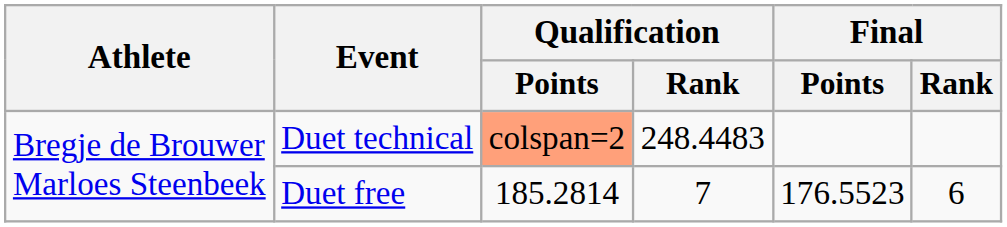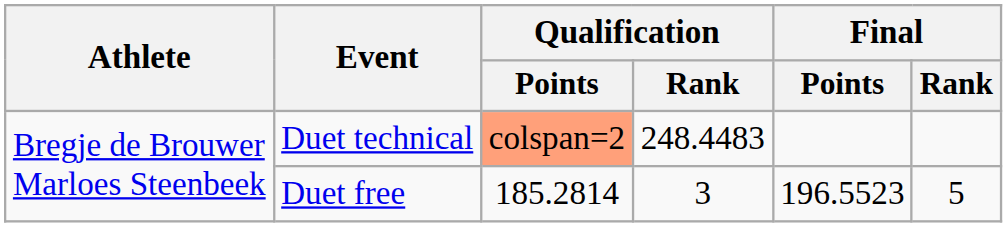(703, 193) 7 -> (703, 193) 3
(842, 193) 176.5523 -> (842, 193) 196.5523
(956, 193) 6 -> (956, 193) 5
